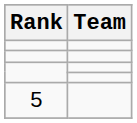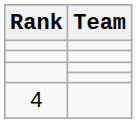(36, 100) 5 -> (36, 100) 4
